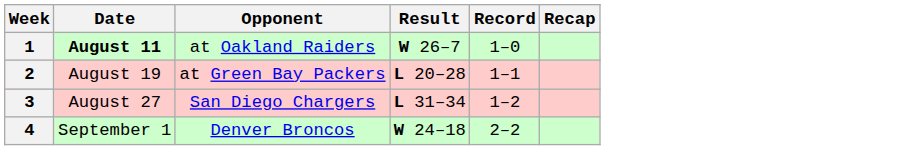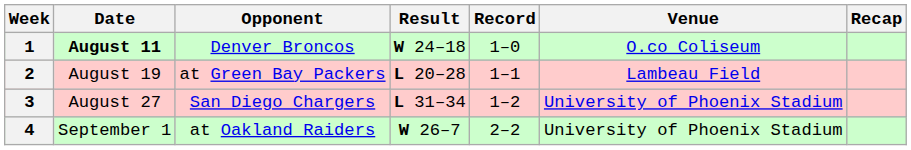+ column: (693, 19)
(283, 47) at Oakland Raiders -> (283, 47) Denver Broncos
(430, 47) W 26–7 -> (430, 47) W 24–18
(283, 131) Denver Broncos -> (283, 131) at Oakland Raiders
(430, 131) W 24–18 -> (430, 131) W 26–7
